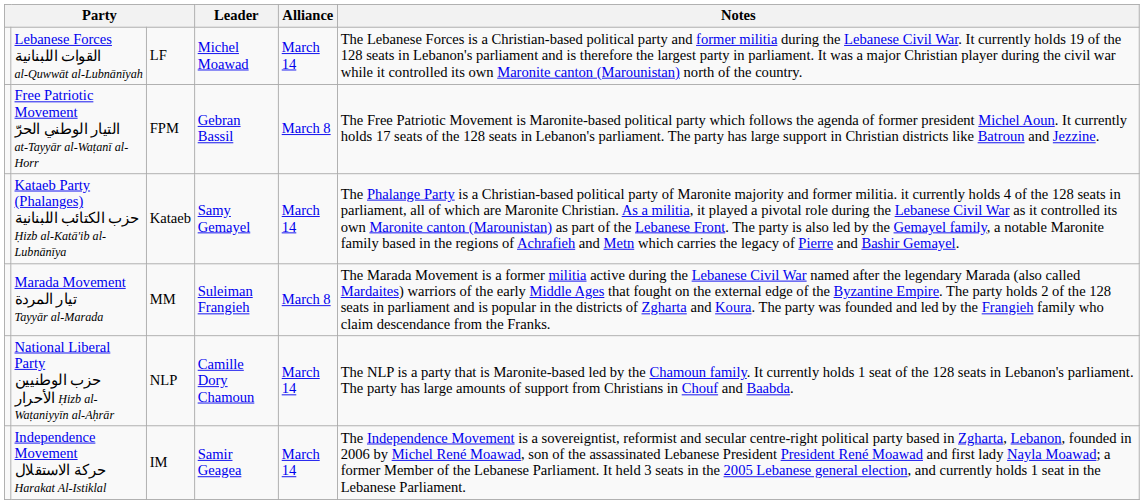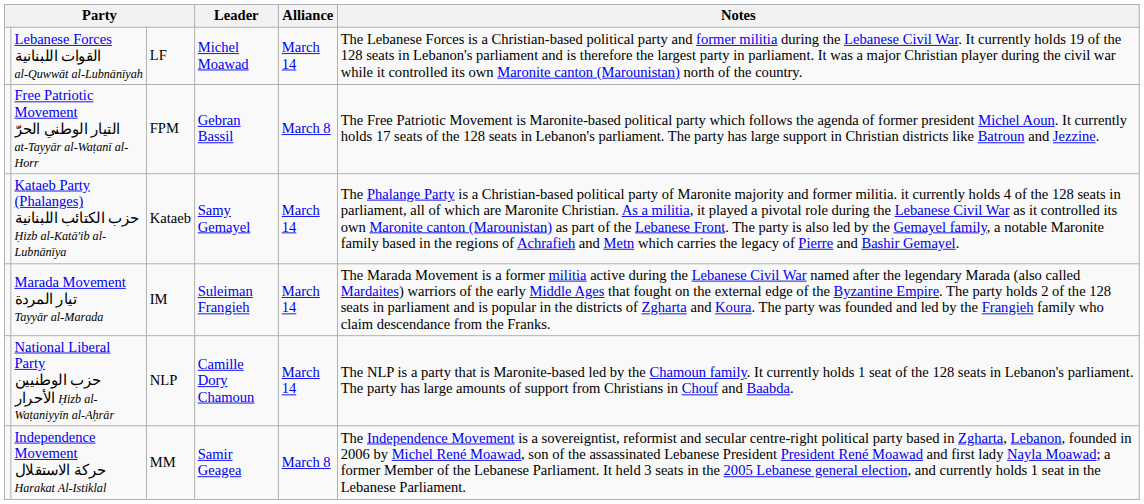(163, 299) MM -> (159, 299) IM
(306, 299) March 8 -> (301, 299) March 14
(159, 462) IM -> (163, 462) MM
(301, 462) March 14 -> (306, 462) March 8
